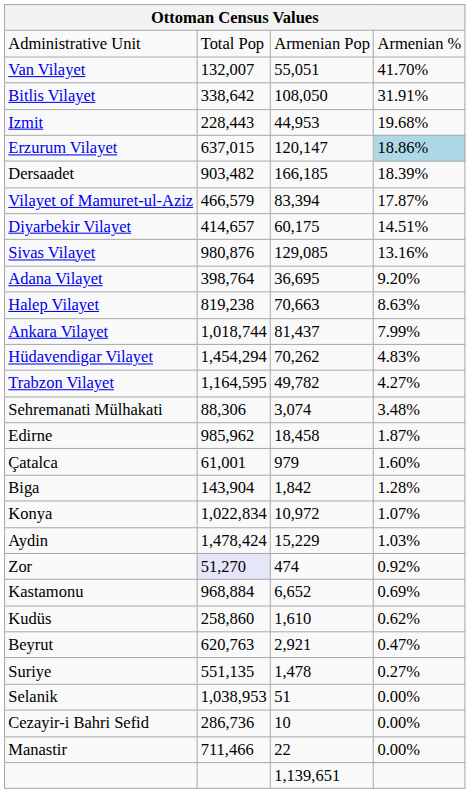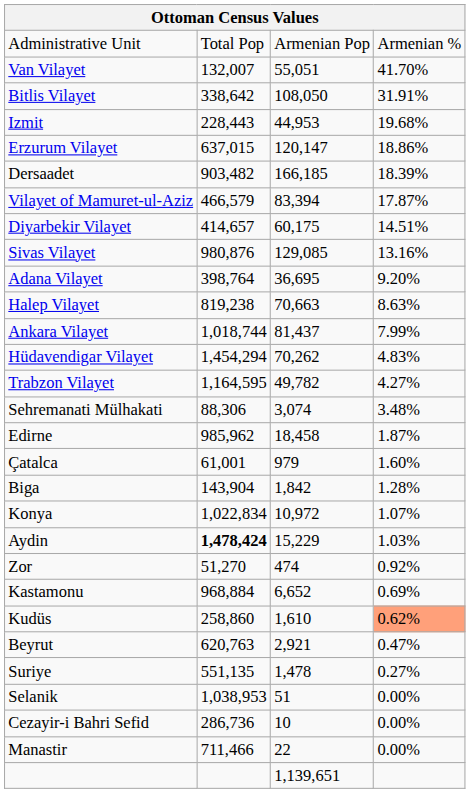(403, 148) lightblue background -> (403, 148) no background
(234, 540) normal -> (234, 540) bold
(223, 566) lavender background -> (223, 566) no background
(399, 618) no background -> (399, 618) lightsalmon background
